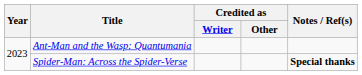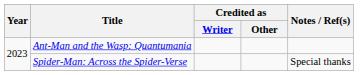(323, 62) bold -> (321, 62) normal
